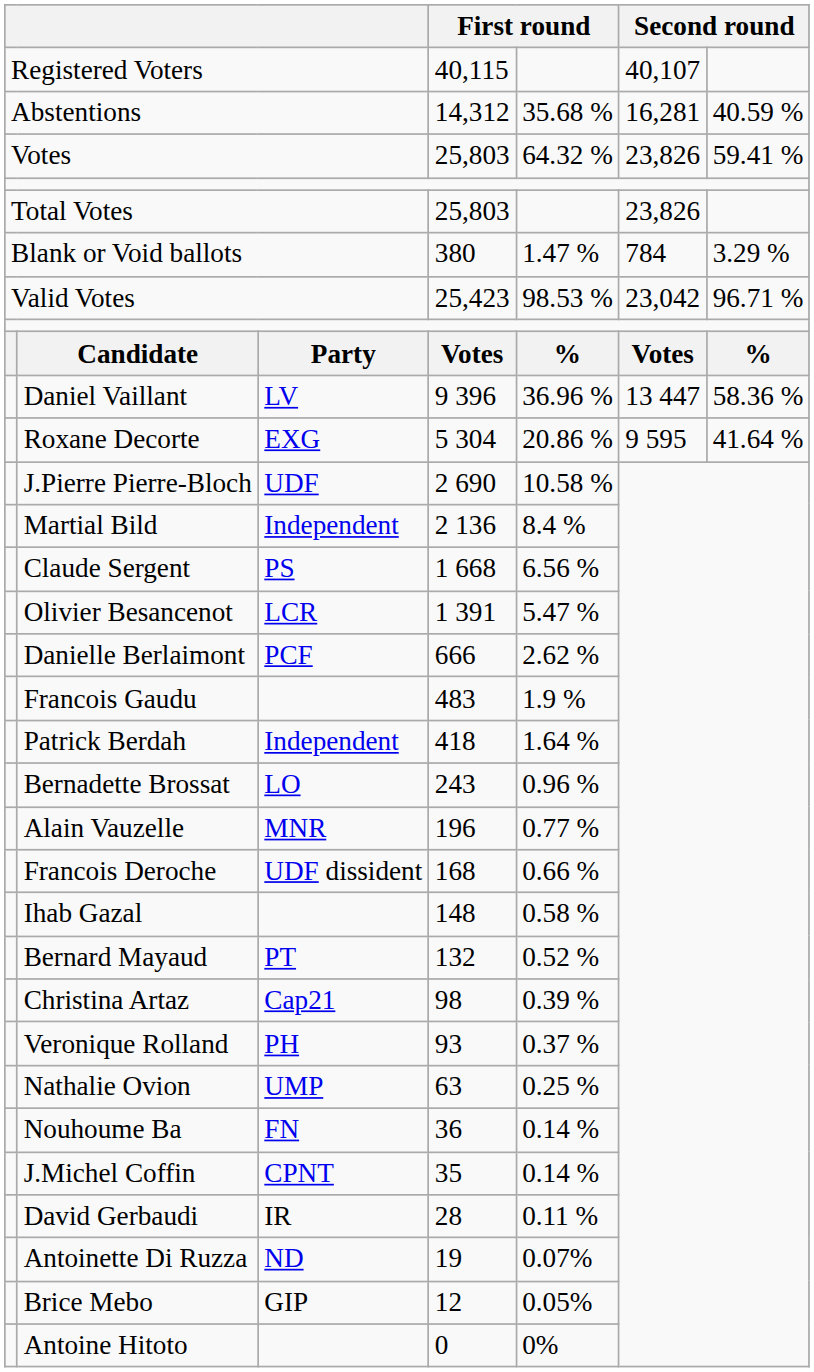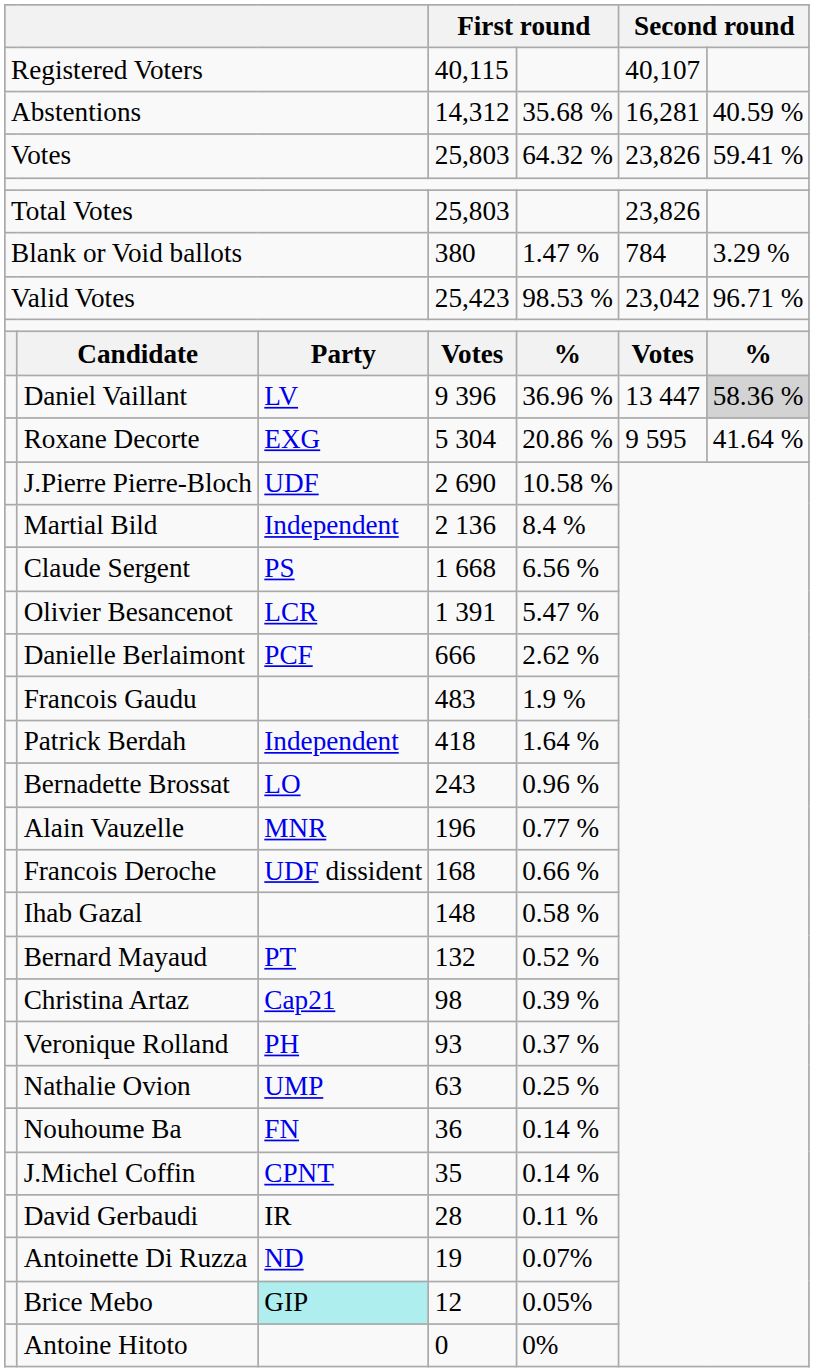(758, 396) no background -> (758, 396) lightgrey background
(286, 1302) no background -> (286, 1302) paleturquoise background
